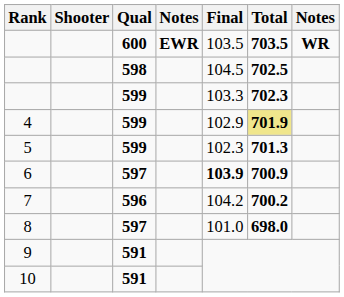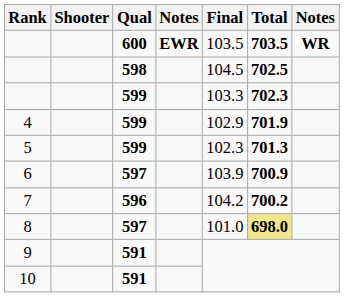(270, 122) khaki background -> (270, 122) no background
(225, 174) bold -> (225, 174) normal
(270, 226) no background -> (270, 226) khaki background
